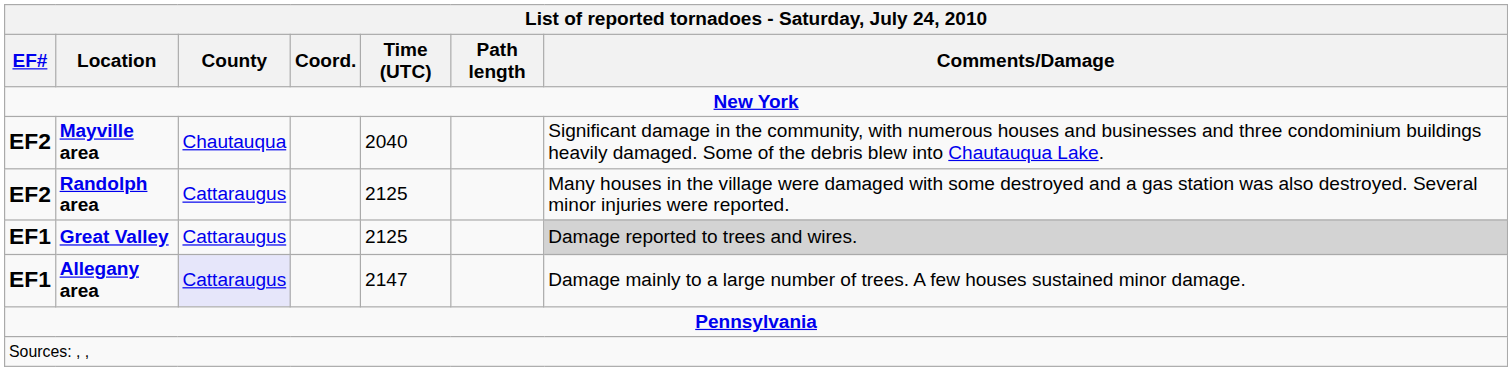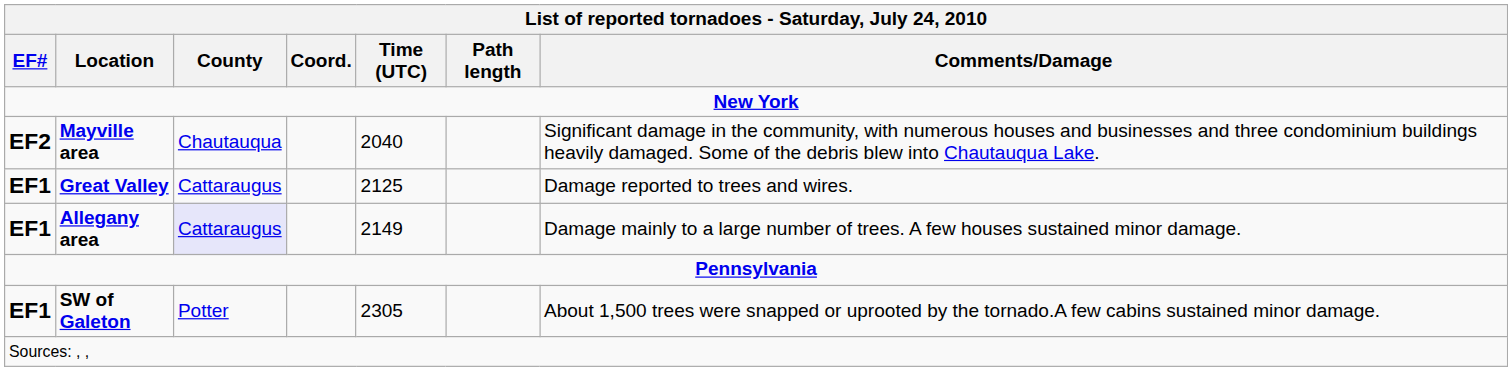- row: (104, 193)
(703, 237) lightgrey background -> (698, 185) no background
(386, 280) 2147 -> (382, 228) 2149
+ row: (95, 310)
